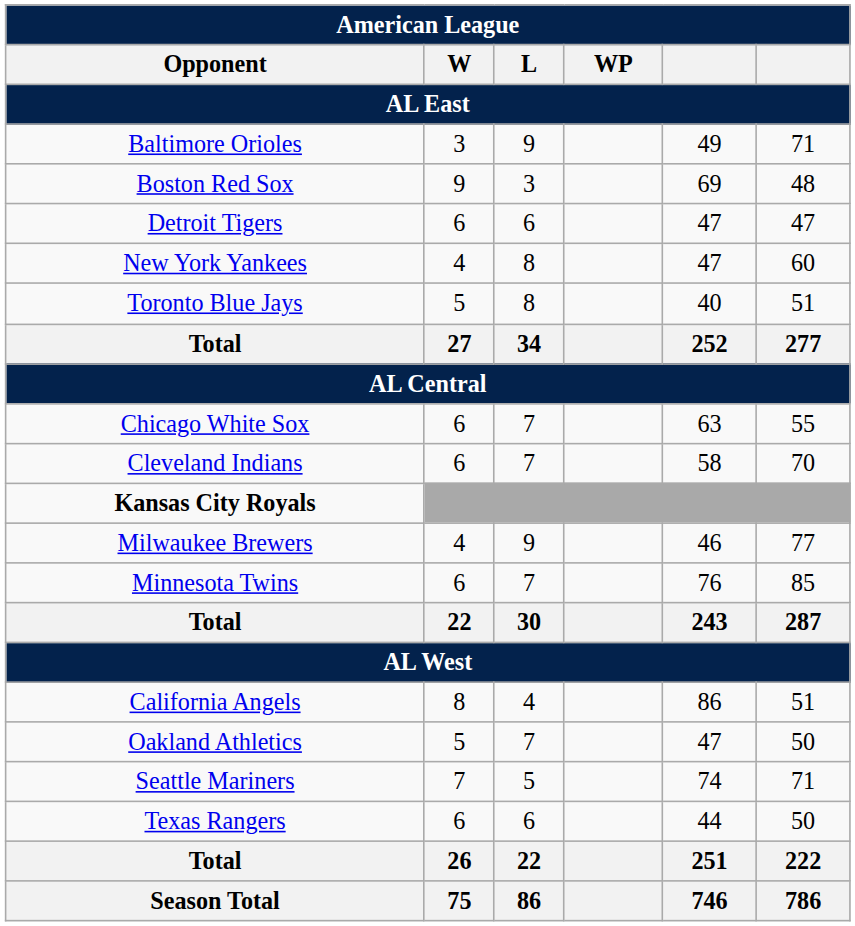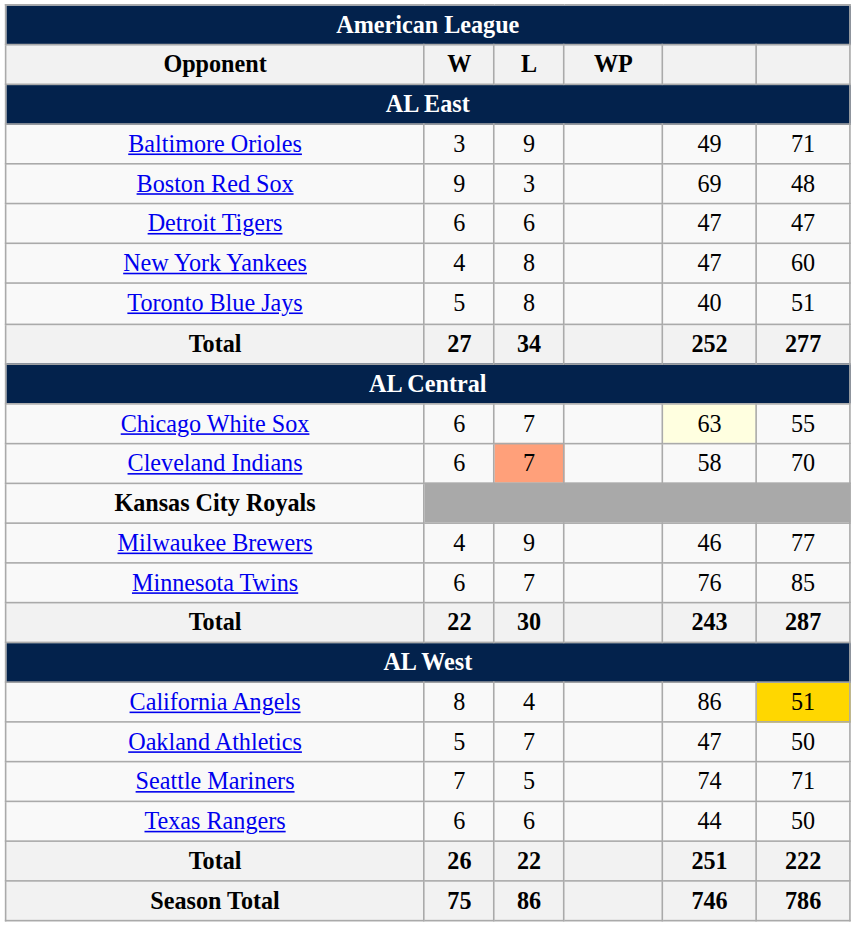(710, 422) no background -> (710, 422) lightyellow background
(529, 462) no background -> (529, 462) lightsalmon background
(803, 701) no background -> (803, 701) gold background
